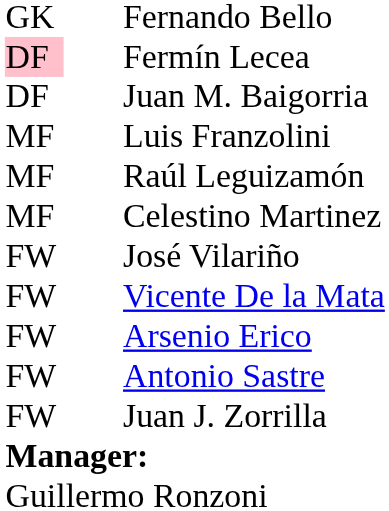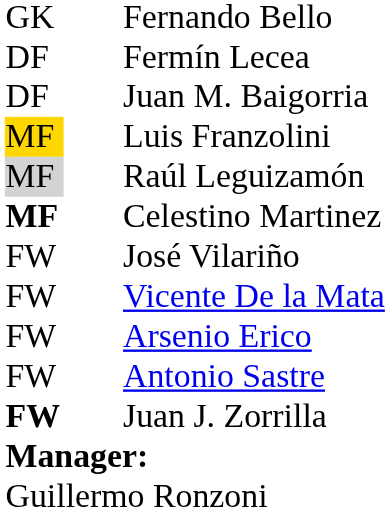(27, 56) pink background -> (27, 56) no background
(30, 136) no background -> (30, 136) gold background
(30, 176) no background -> (30, 176) lightgrey background
(30, 216) normal -> (32, 216) bold
(31, 415) normal -> (33, 415) bold
